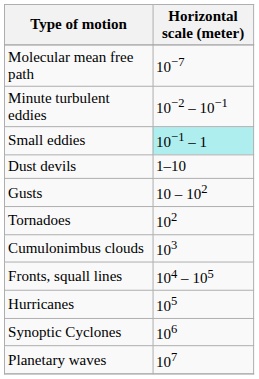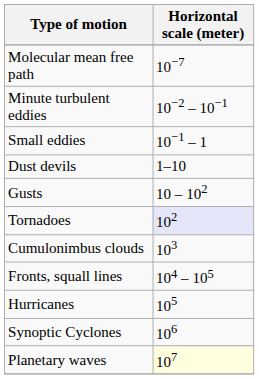(182, 140) paleturquoise background -> (182, 140) no background
(167, 220) no background -> (167, 220) lavender background
(167, 360) no background -> (167, 360) lightyellow background
